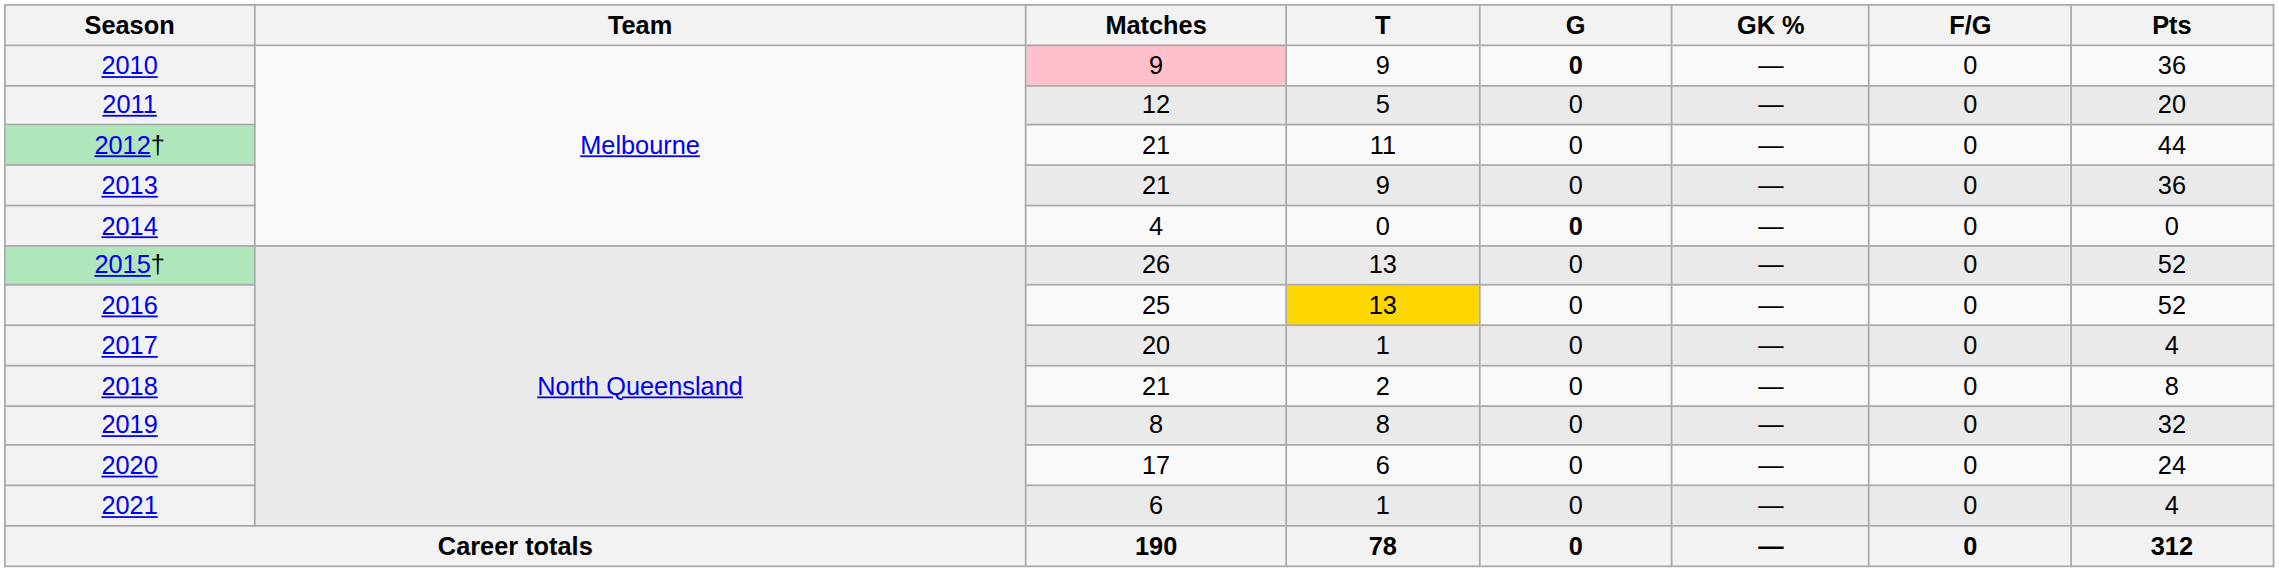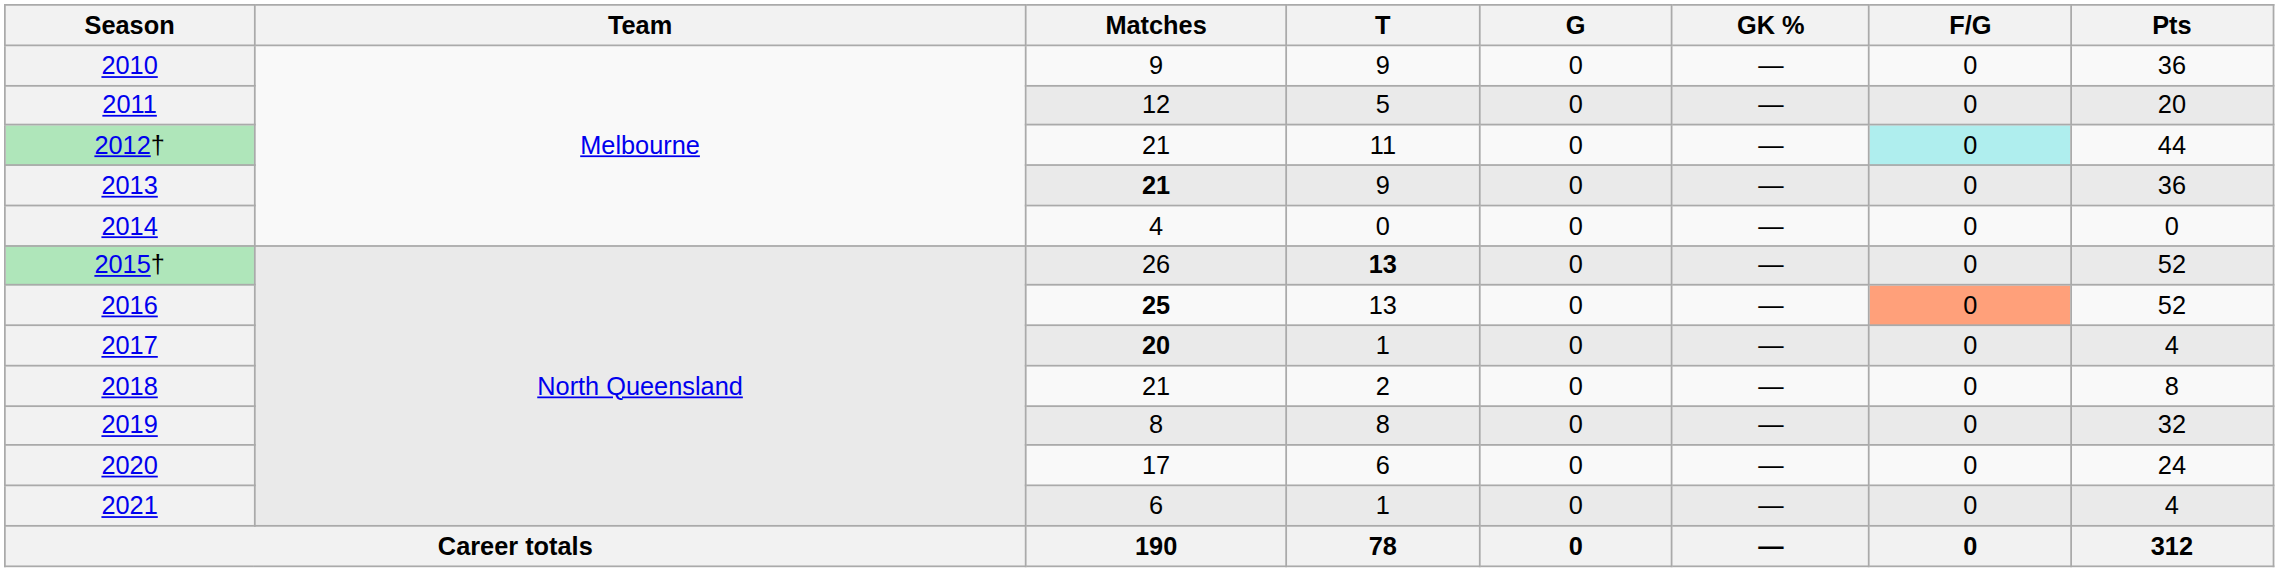(1156, 65) pink background -> (1156, 65) no background
(1576, 65) bold -> (1576, 65) normal
(1970, 145) no background -> (1970, 145) paleturquoise background
(1156, 185) normal -> (1156, 185) bold
(1576, 225) bold -> (1576, 225) normal
(1383, 266) normal -> (1383, 266) bold
(1156, 306) normal -> (1156, 306) bold
(1383, 306) gold background -> (1383, 306) no background
(1970, 306) no background -> (1970, 306) lightsalmon background
(1156, 346) normal -> (1156, 346) bold
